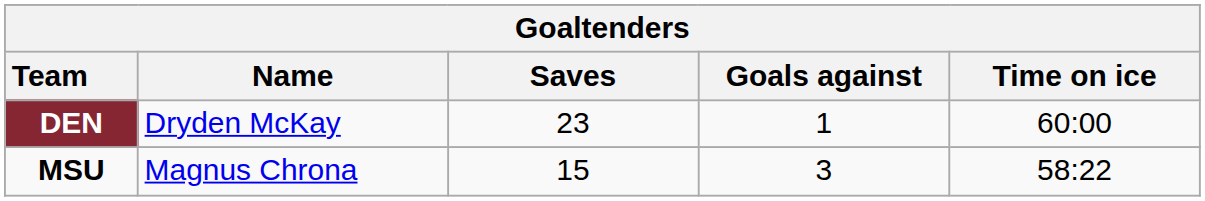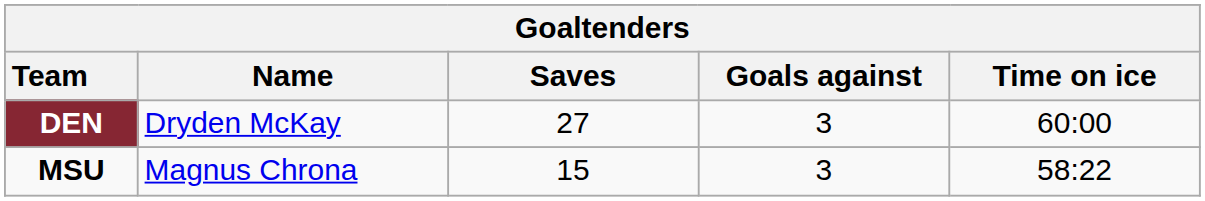(573, 123) 23 -> (573, 123) 27
(824, 123) 1 -> (824, 123) 3
